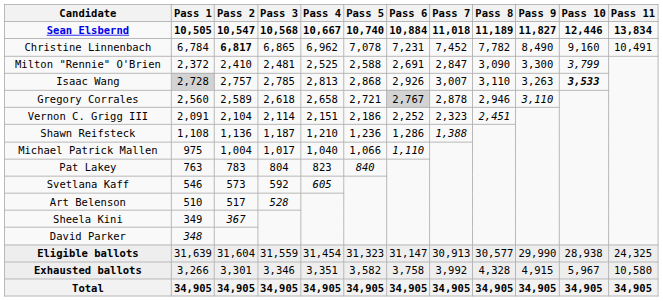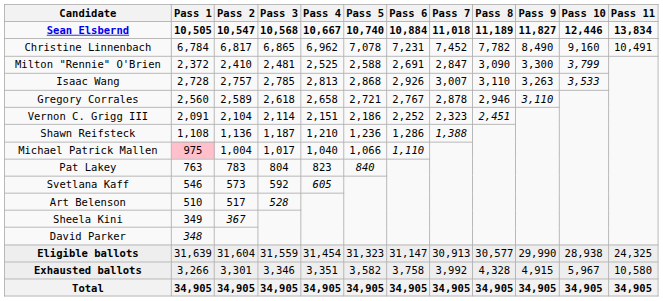(236, 47) bold -> (236, 47) normal
(193, 82) lightgrey background -> (193, 82) no background
(584, 82) bold -> (584, 82) normal
(408, 99) lightgrey background -> (408, 99) no background
(193, 150) no background -> (193, 150) pink background
